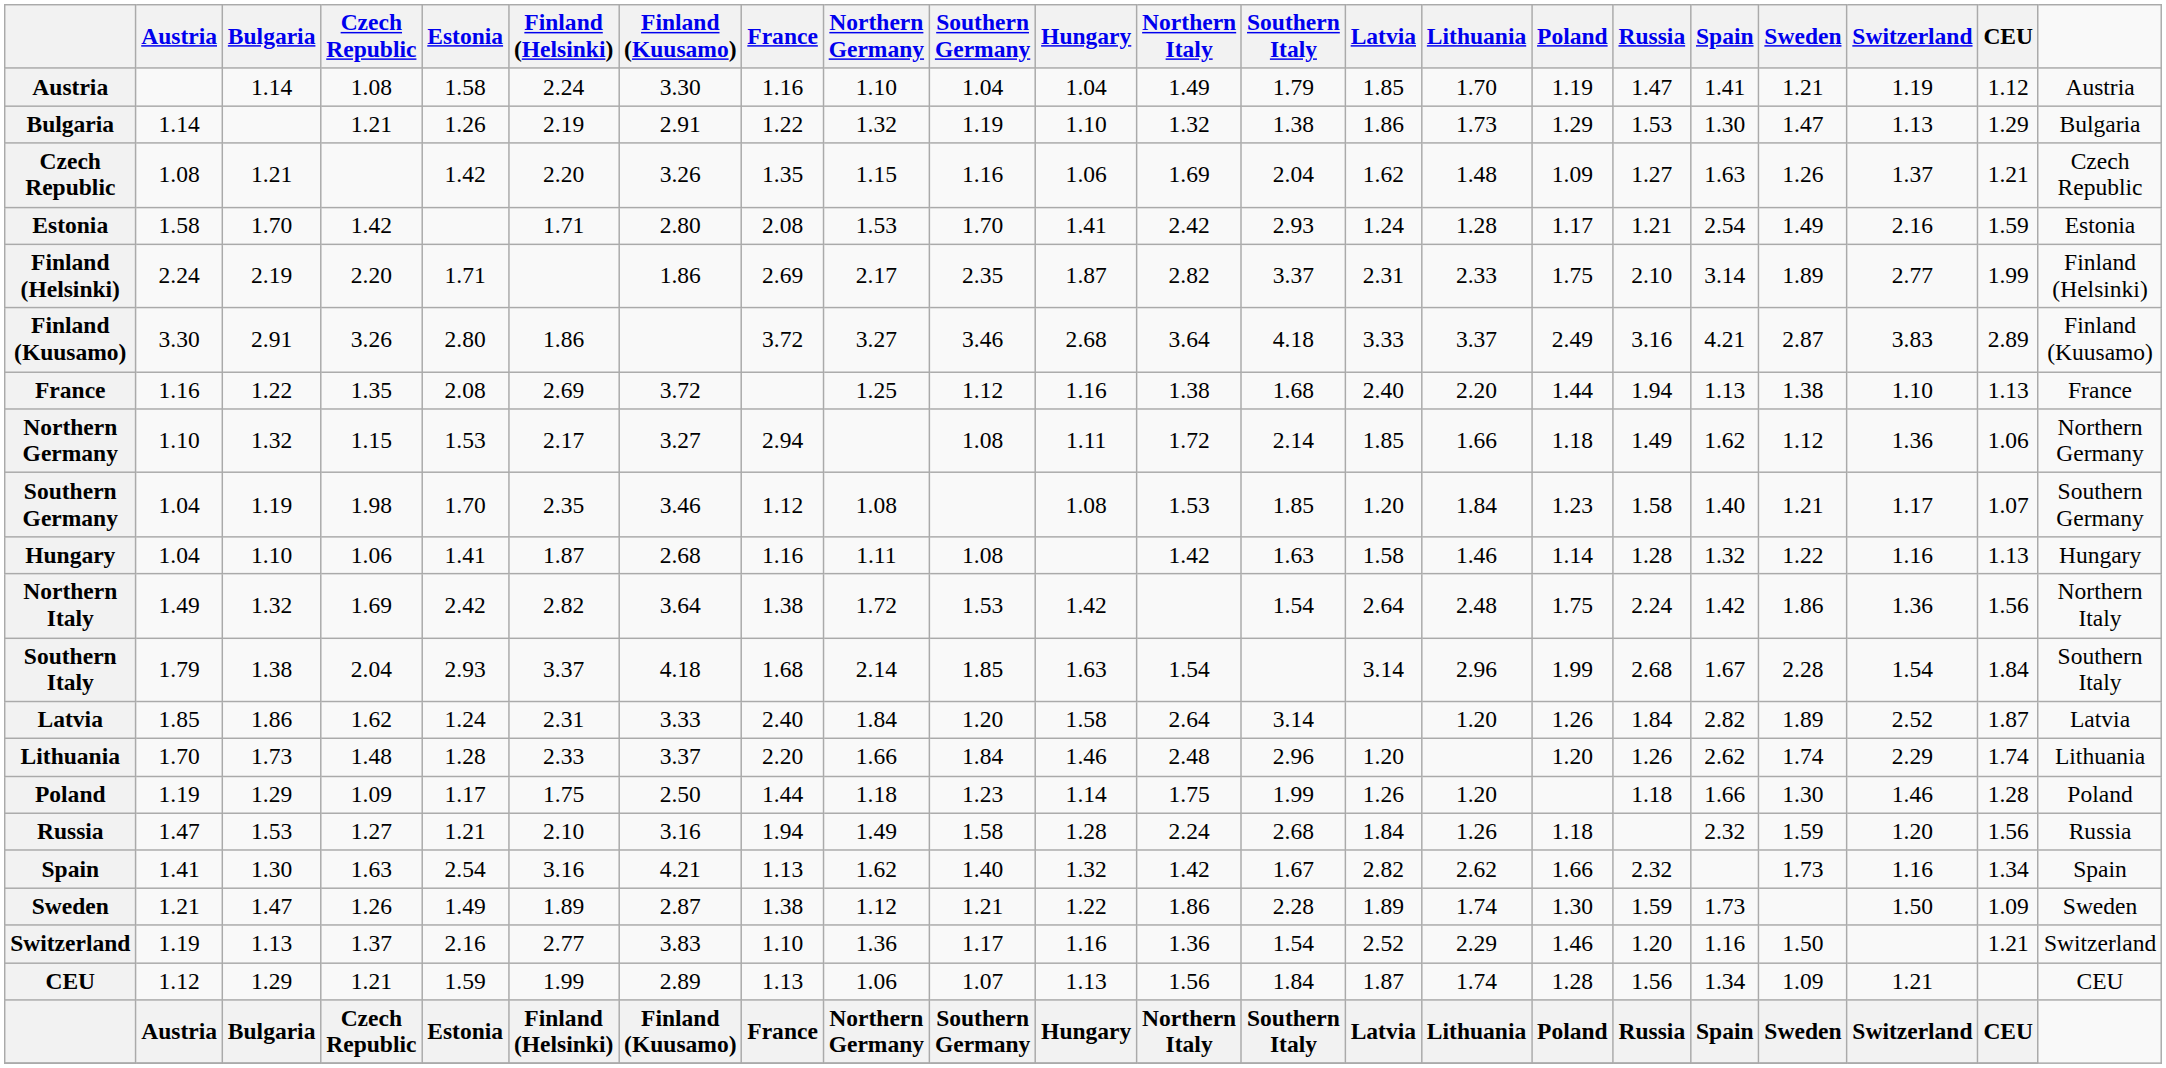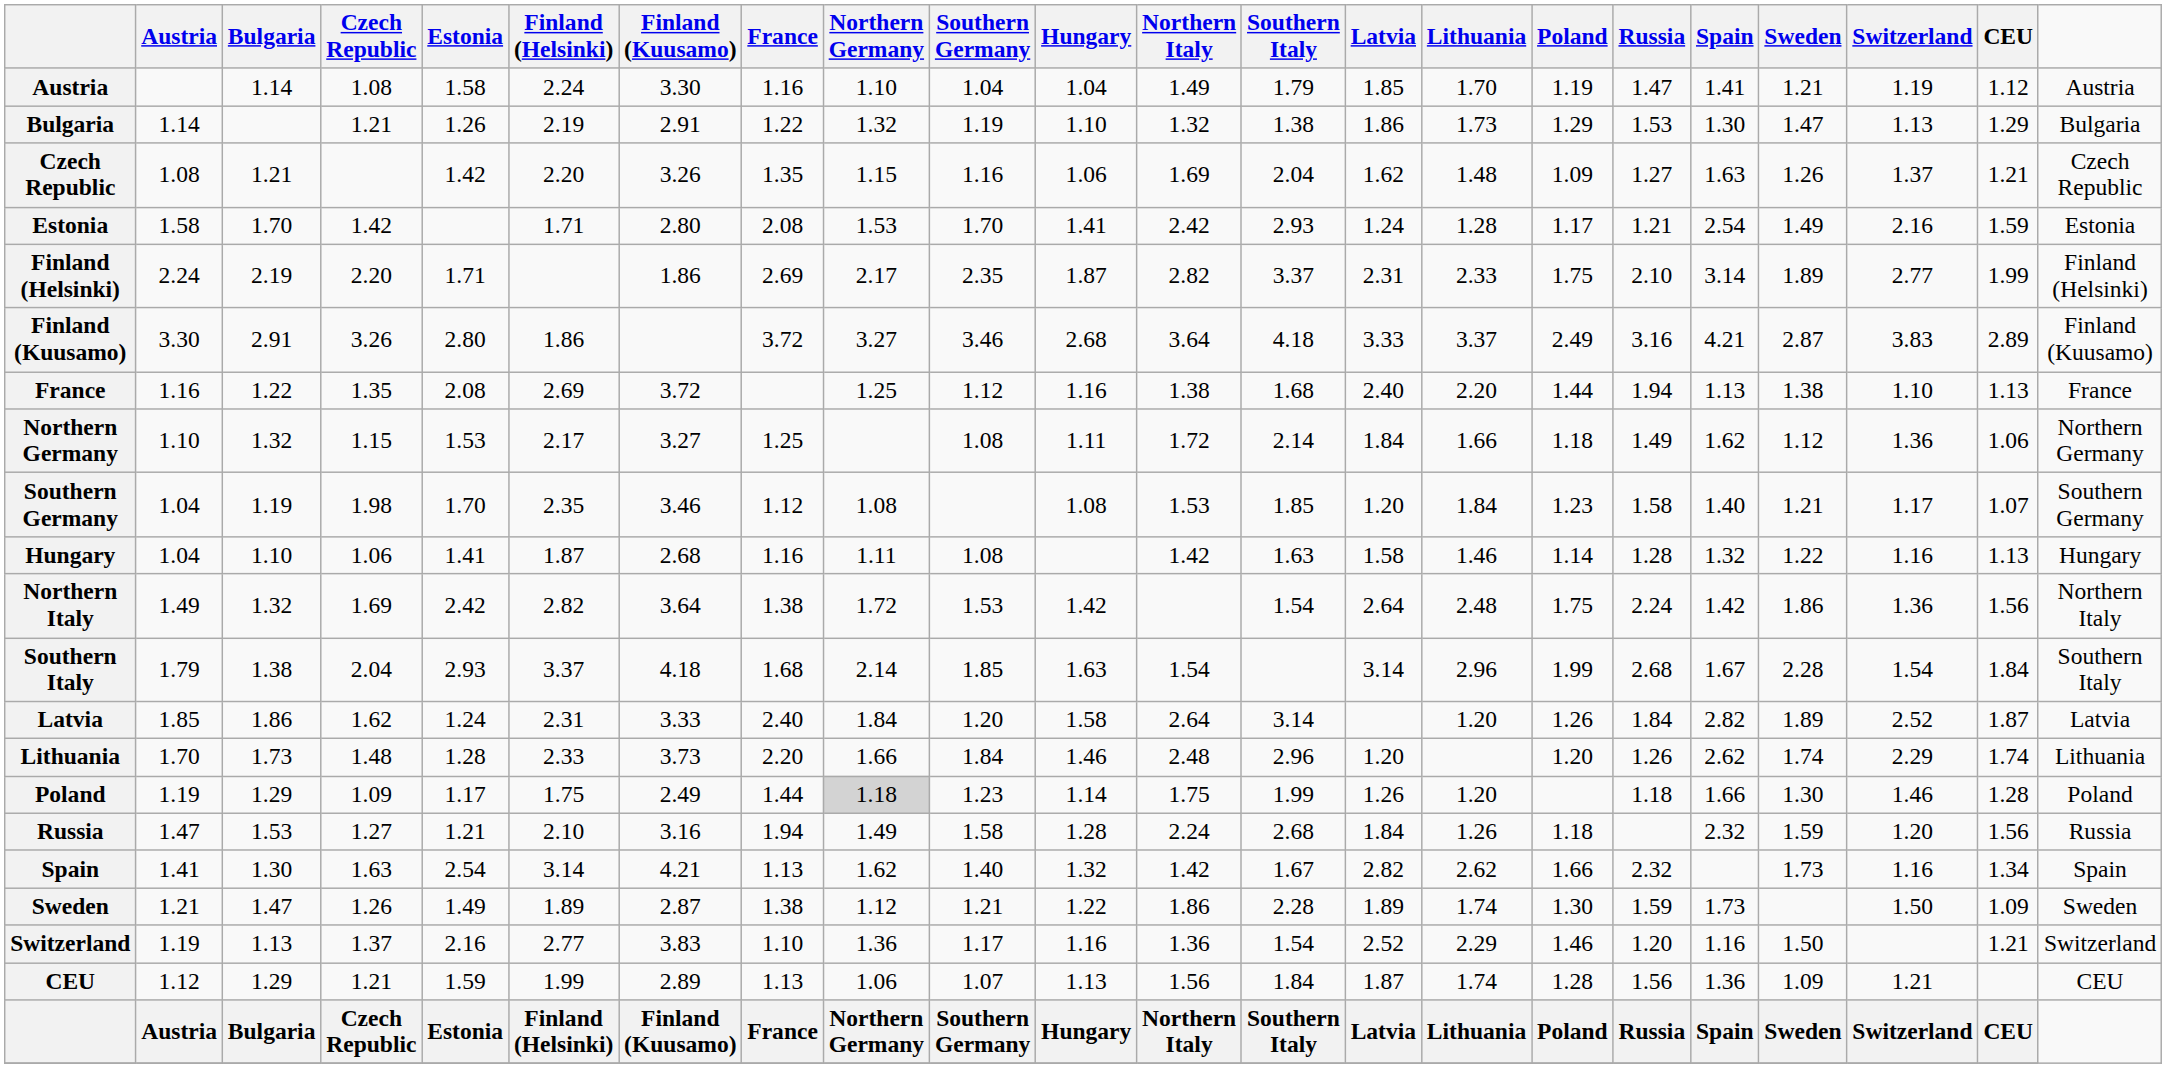(783, 440) 2.94 -> (783, 440) 1.25
(1383, 440) 1.85 -> (1383, 440) 1.84
(680, 757) 3.37 -> (680, 757) 3.73
(680, 794) 2.50 -> (680, 794) 2.49
(876, 794) no background -> (876, 794) lightgrey background
(564, 868) 3.16 -> (564, 868) 3.14
(1725, 980) 1.34 -> (1725, 980) 1.36
